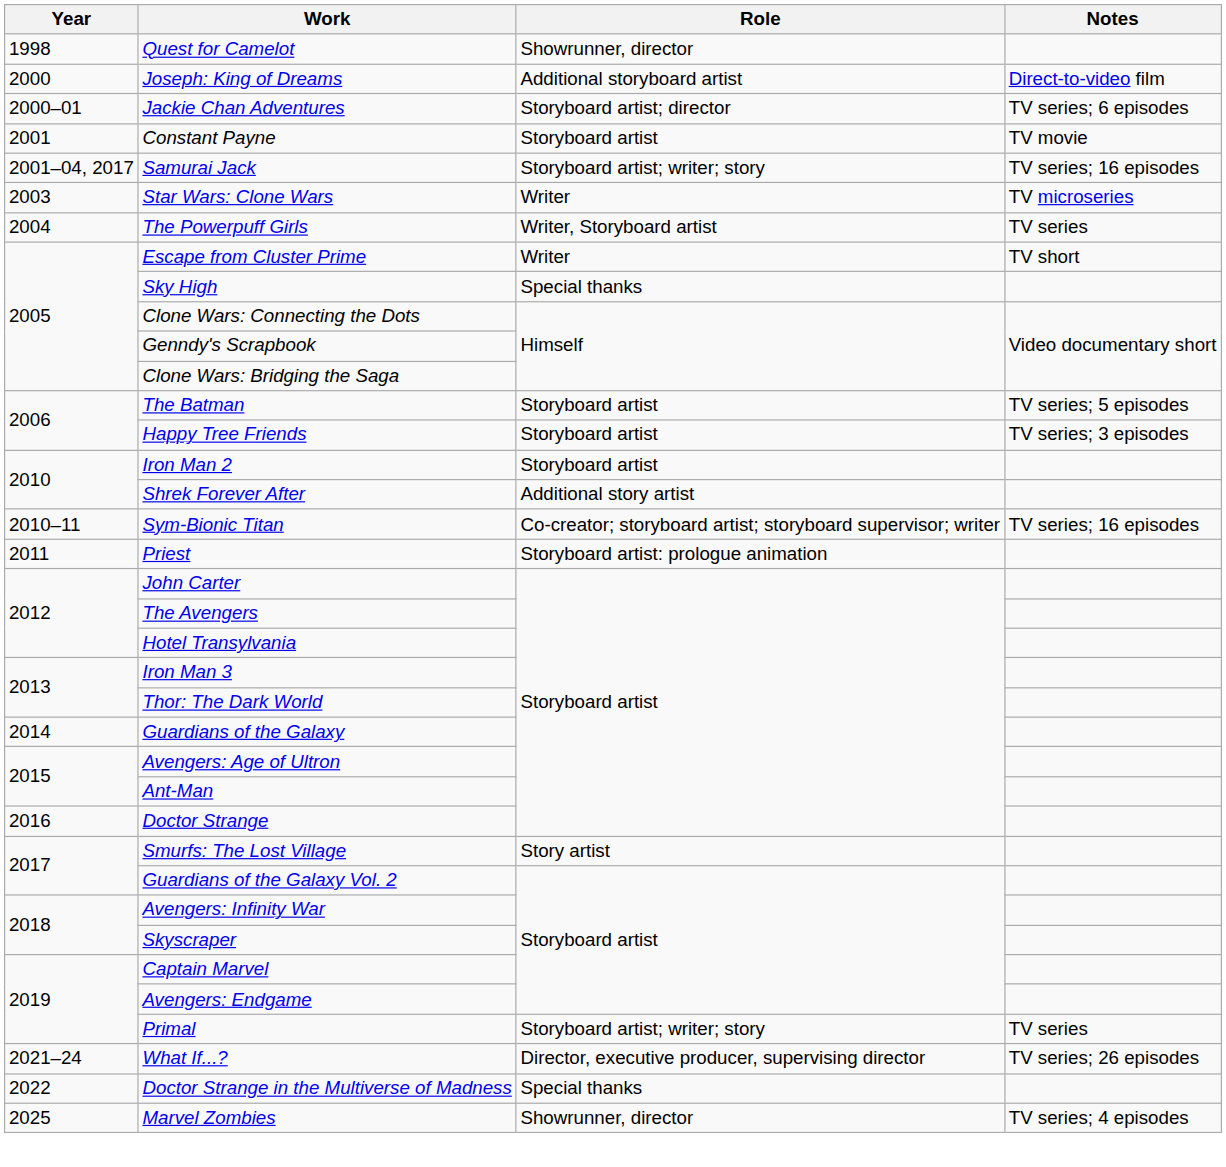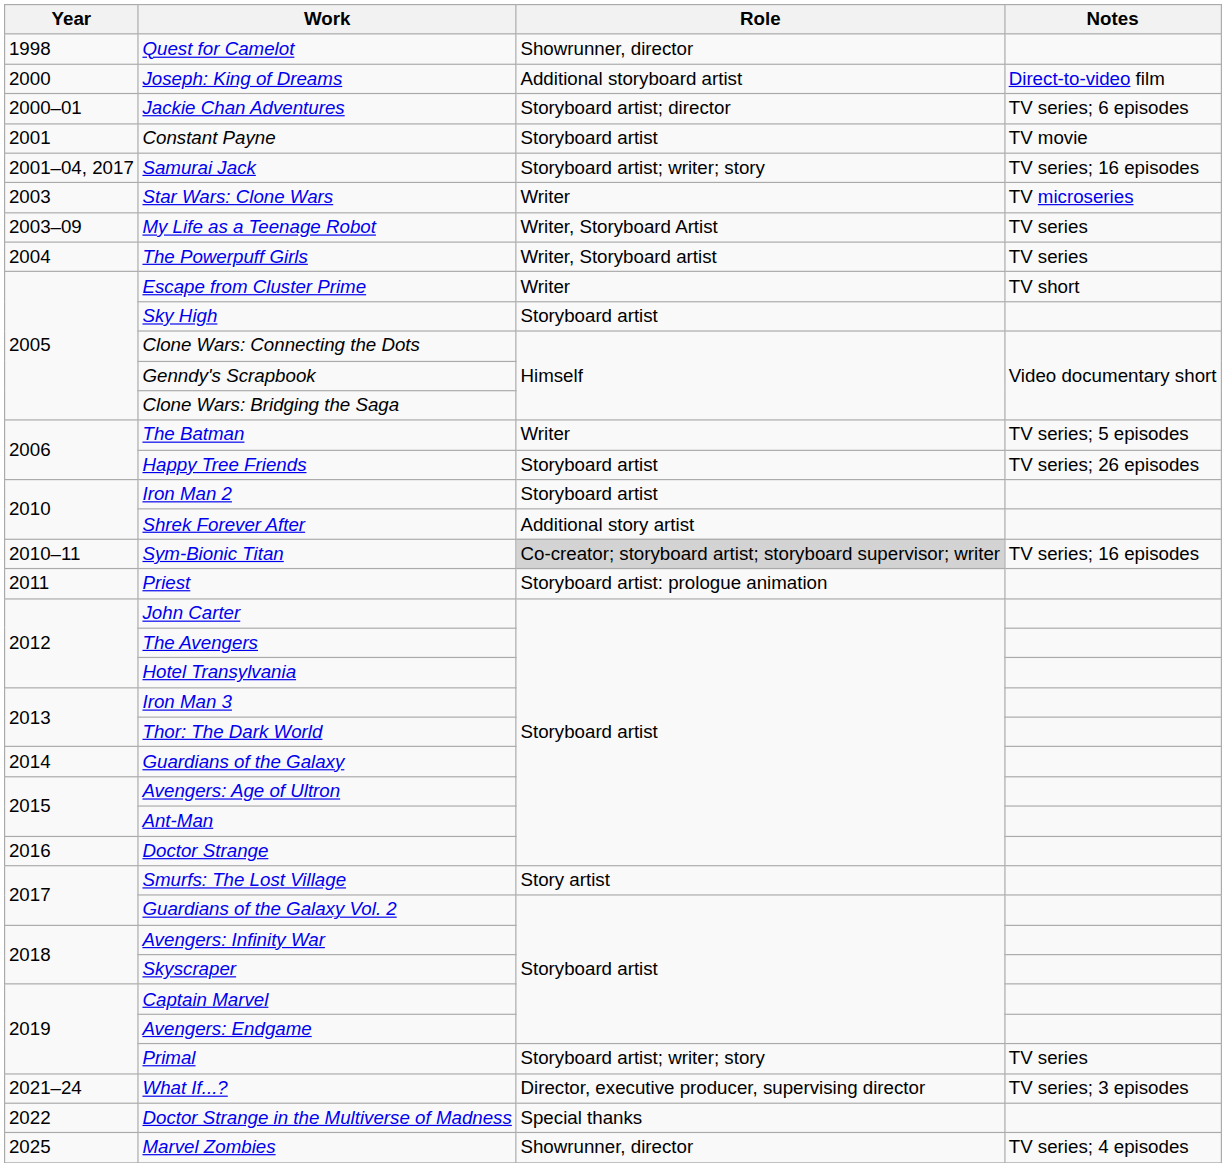+ row: (259, 227)
(581, 286) Special thanks -> (589, 316) Storyboard artist
(589, 405) Storyboard artist -> (545, 434) Writer
(1099, 434) TV series; 3 episodes -> (1104, 464) TV series; 26 episodes
(760, 524) no background -> (760, 553) lightgrey background
(1104, 1058) TV series; 26 episodes -> (1099, 1088) TV series; 3 episodes
